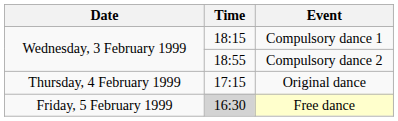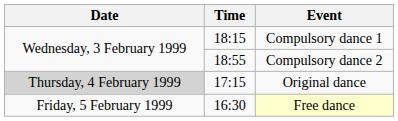(104, 82) no background -> (104, 82) lightgrey background
(230, 104) lightgrey background -> (230, 104) no background
